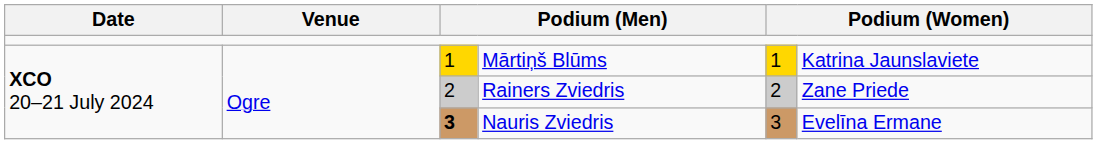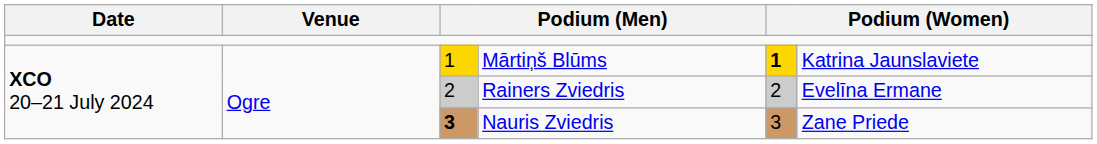(776, 60) normal -> (776, 60) bold
(855, 91) Zane Priede -> (872, 91) Evelīna Ermane
(872, 122) Evelīna Ermane -> (855, 122) Zane Priede
